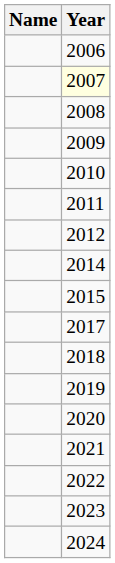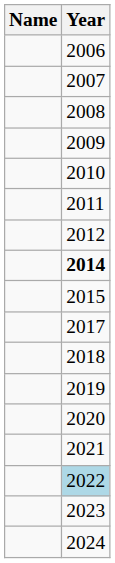(86, 81) lightyellow background -> (86, 81) no background
(86, 265) normal -> (86, 265) bold
(86, 480) no background -> (86, 480) lightblue background
